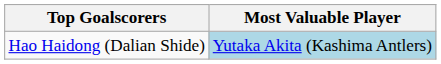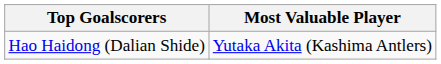(322, 45) lightblue background -> (322, 45) no background
